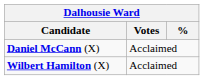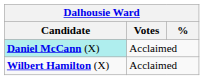(53, 48) no background -> (53, 48) paleturquoise background
